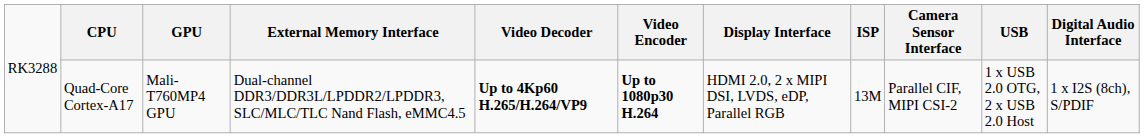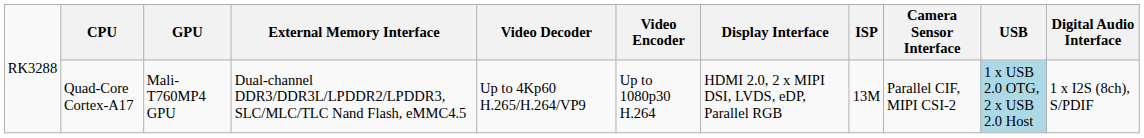(533, 96) bold -> (533, 96) normal
(647, 96) bold -> (645, 96) normal
(1012, 96) no background -> (1012, 96) lightblue background
